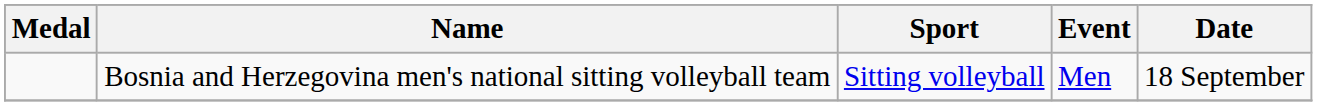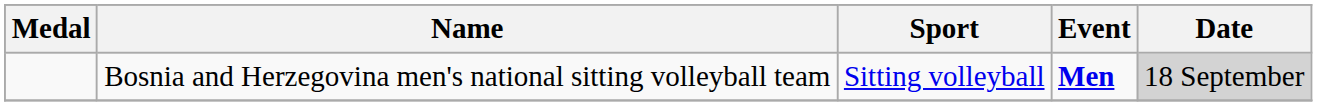(1085, 76) normal -> (1086, 76) bold
(1224, 76) no background -> (1224, 76) lightgrey background
